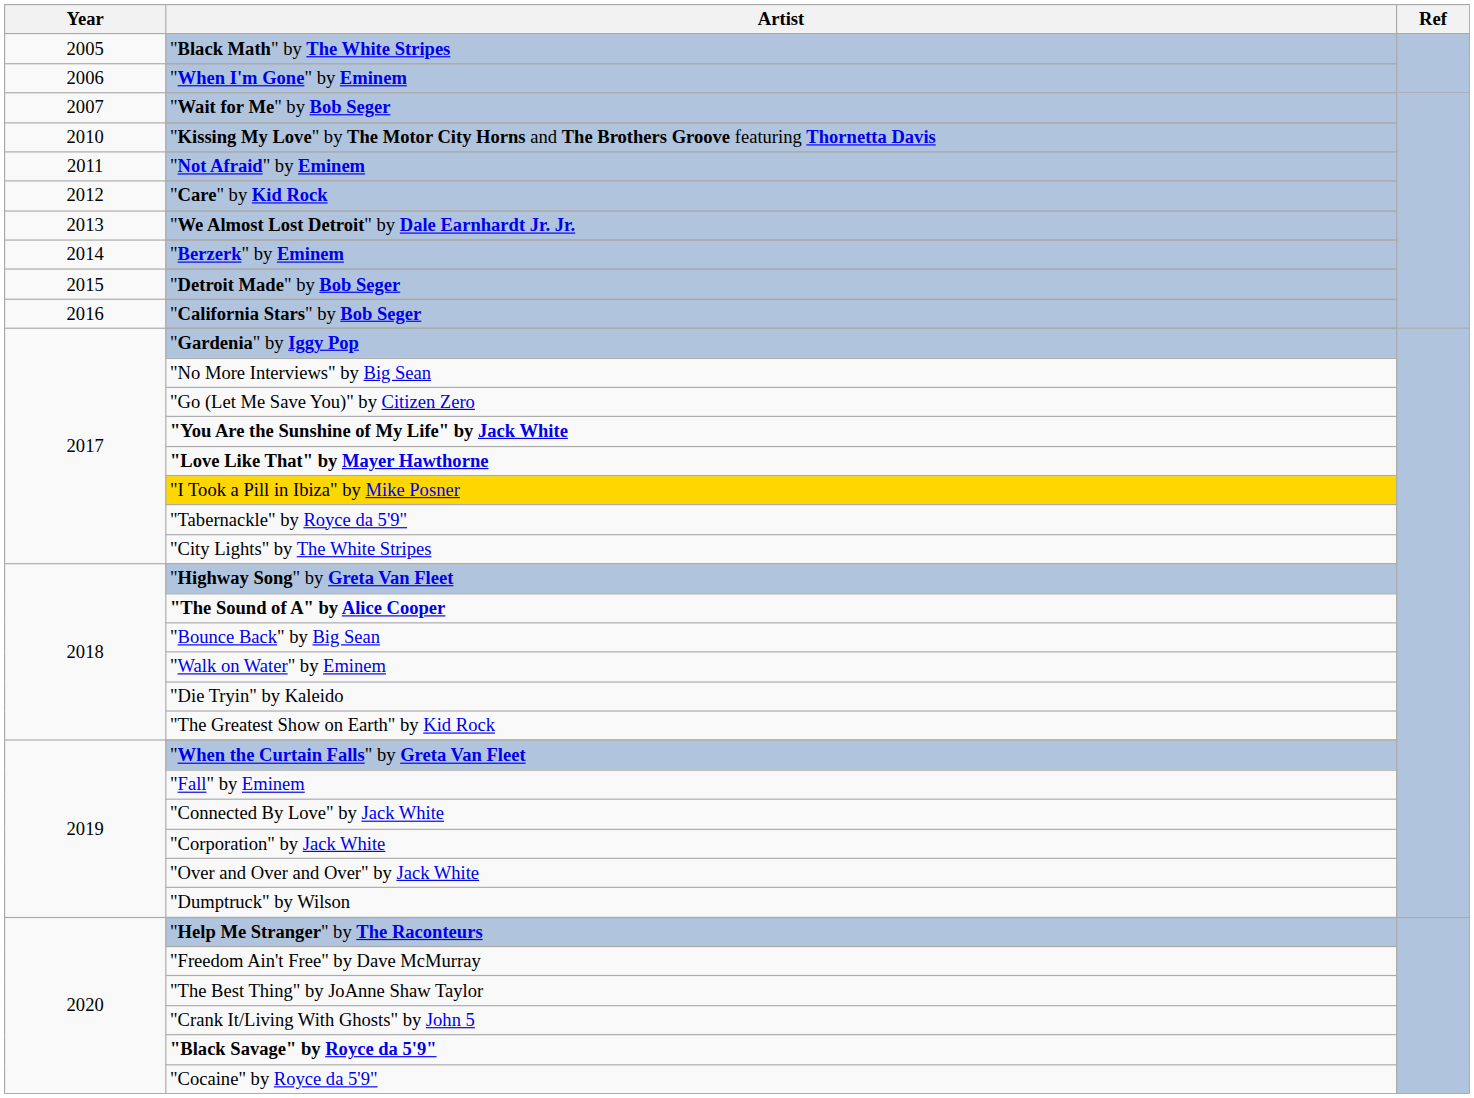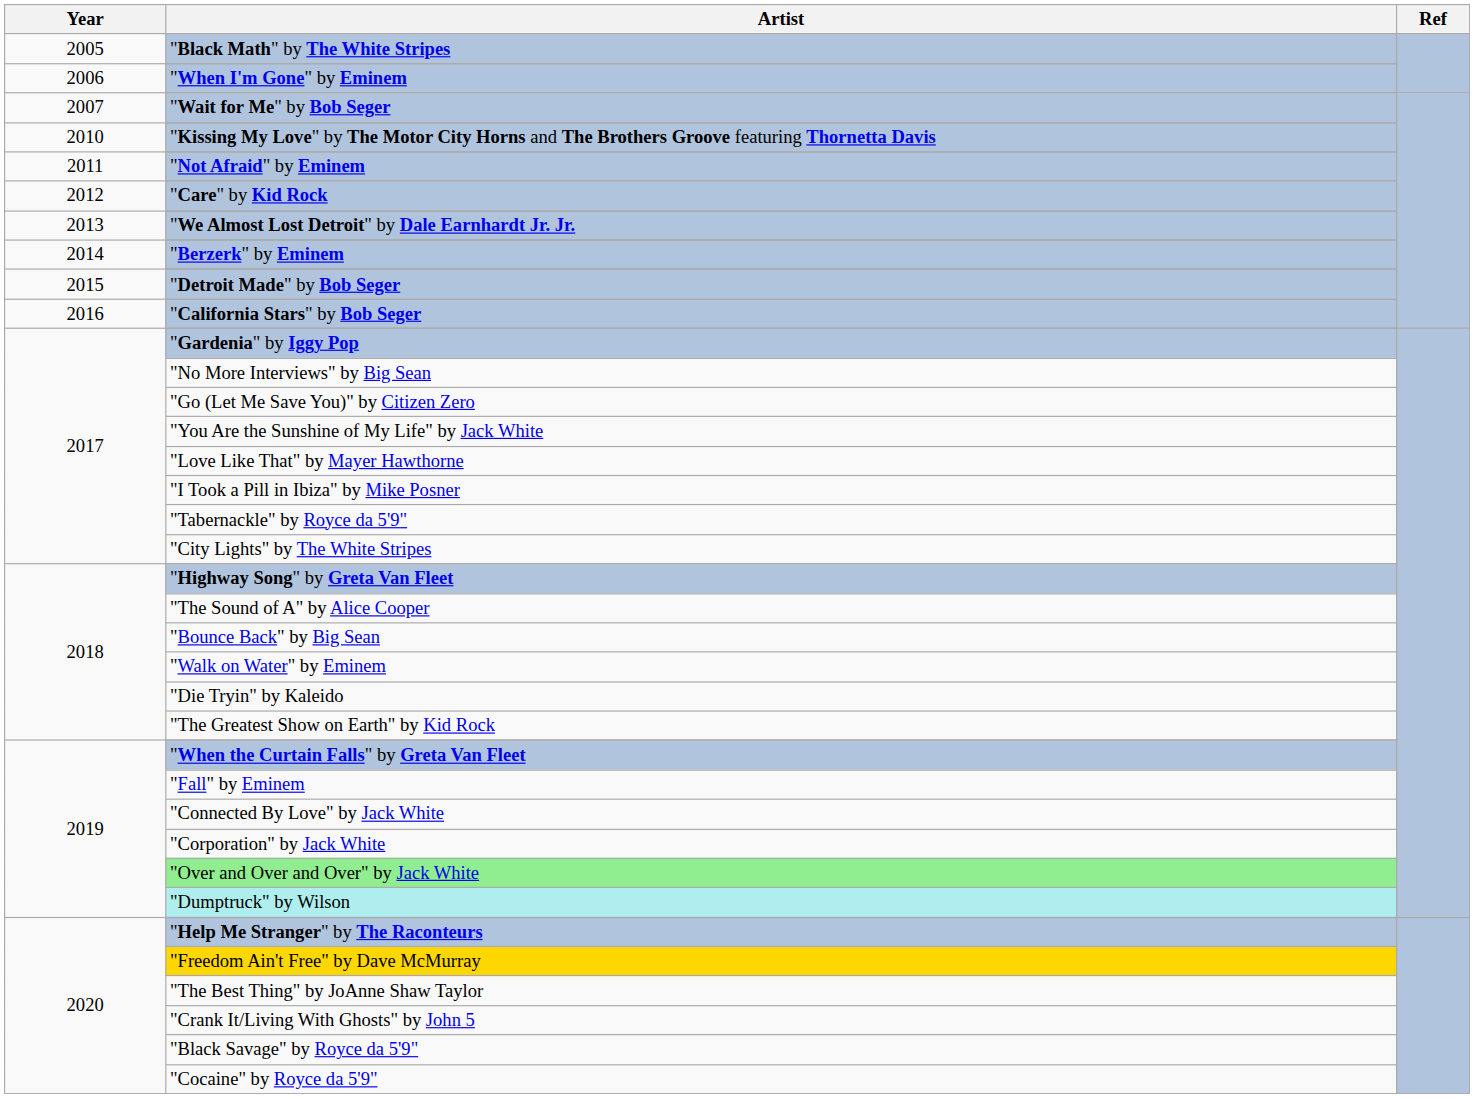(369, 431) bold -> (357, 431) normal
(329, 460) bold -> (317, 460) normal
(315, 490) gold background -> (315, 490) no background
(308, 607) bold -> (300, 607) normal
(325, 872) no background -> (325, 872) lightgreen background
(260, 902) no background -> (260, 902) paleturquoise background
(325, 961) no background -> (325, 961) gold background
(303, 1049) bold -> (294, 1049) normal
